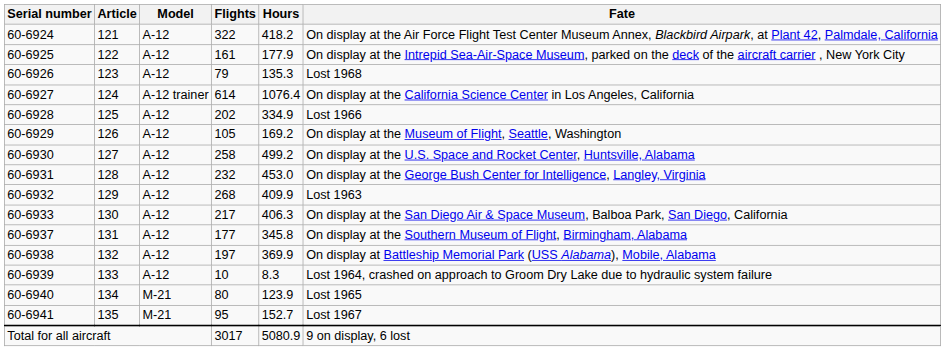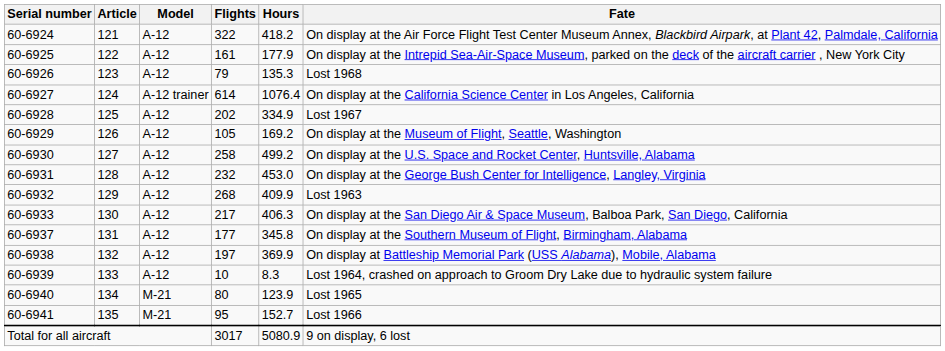(334, 114) Lost 1966 -> (334, 114) Lost 1967
(334, 315) Lost 1967 -> (334, 315) Lost 1966
